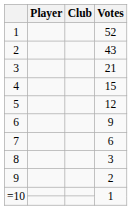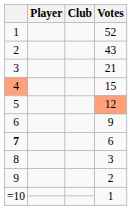(16, 86) no background -> (16, 86) lightsalmon background
(111, 104) no background -> (111, 104) lightsalmon background
(16, 141) normal -> (16, 141) bold
